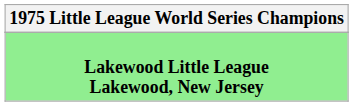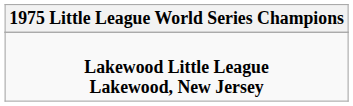(177, 76) lightgreen background -> (177, 76) no background
